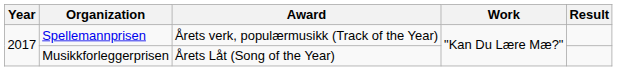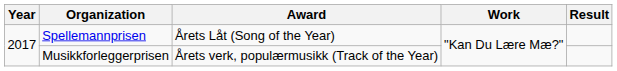(307, 35) Årets verk, populærmusikk (Track of the Year) -> (255, 35) Årets Låt (Song of the Year)
(255, 55) Årets Låt (Song of the Year) -> (307, 55) Årets verk, populærmusikk (Track of the Year)
